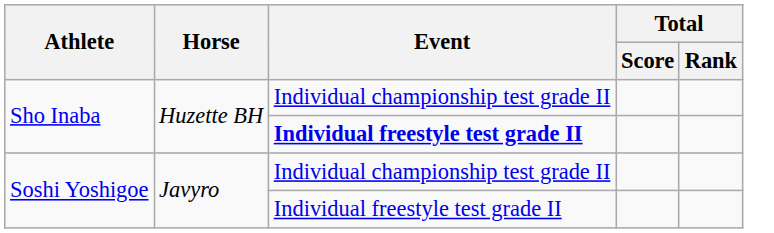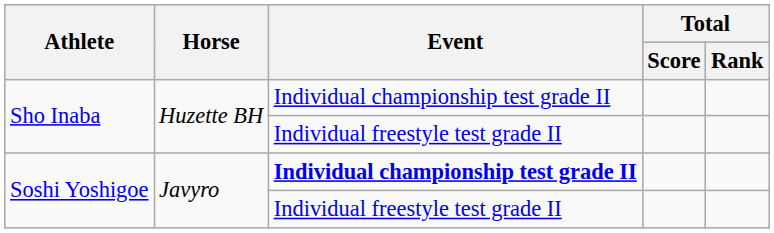(428, 134) bold -> (418, 134) normal
(442, 171) normal -> (455, 171) bold
